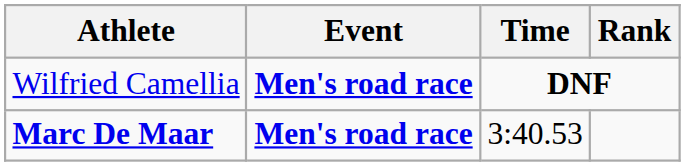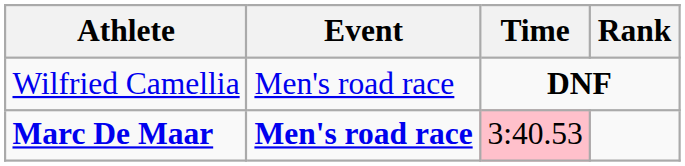(364, 82) bold -> (354, 82) normal
(535, 134) no background -> (535, 134) pink background
